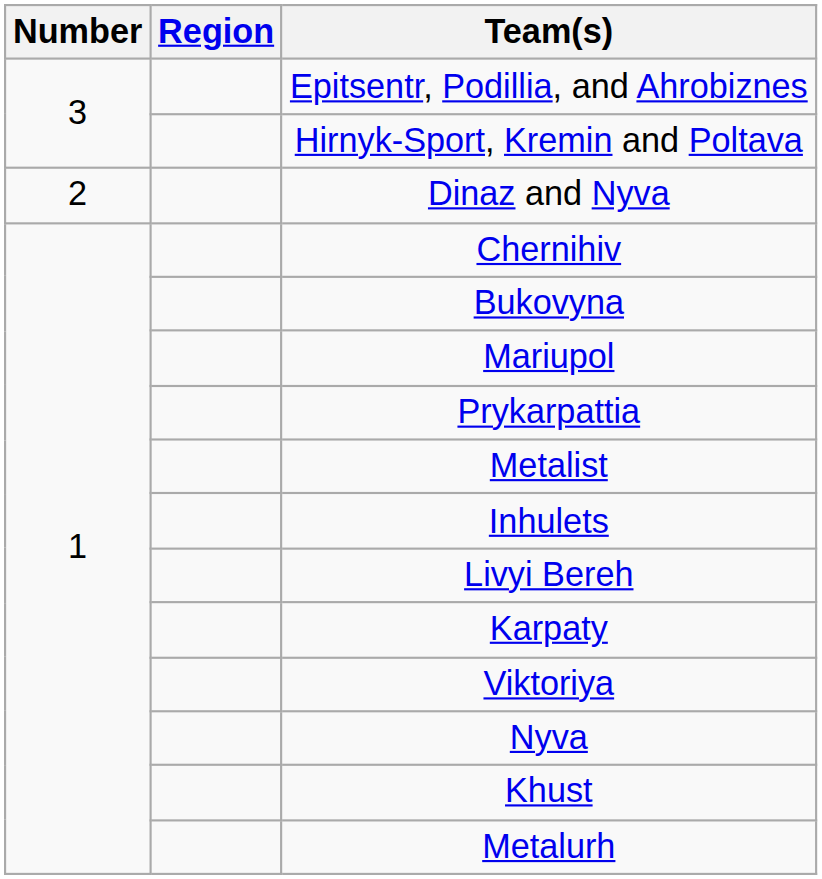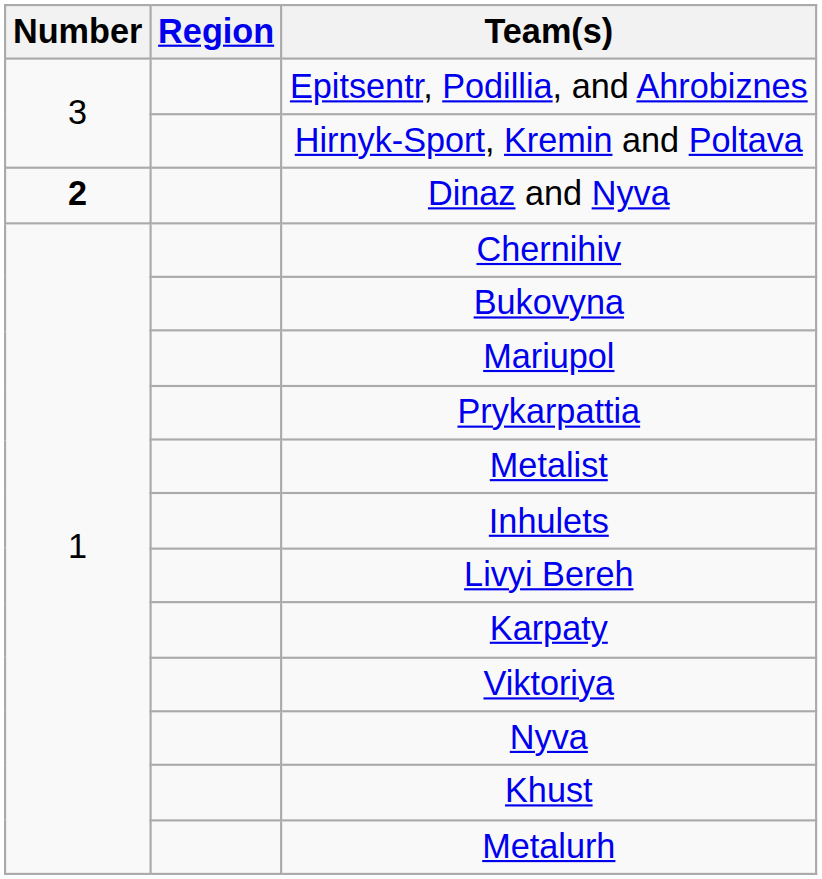(78, 194) normal -> (78, 194) bold
